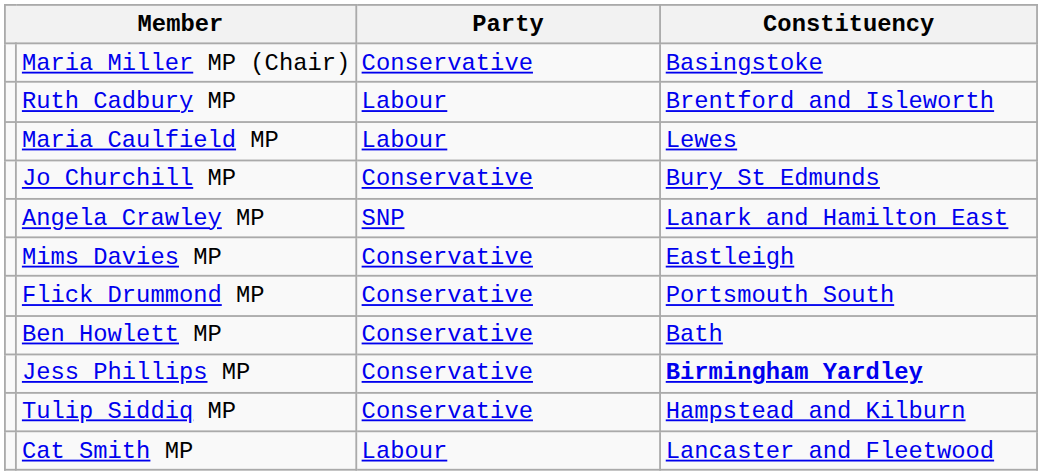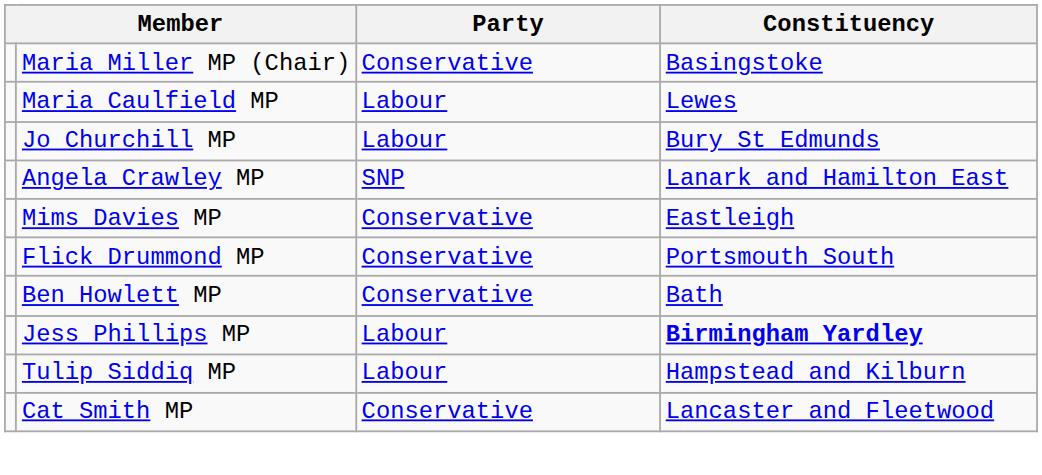- row: (129, 102)
(447, 179) Conservative -> (404, 141) Labour
(447, 373) Conservative -> (404, 334) Labour
(447, 412) Conservative -> (404, 373) Labour
(404, 451) Labour -> (447, 412) Conservative
